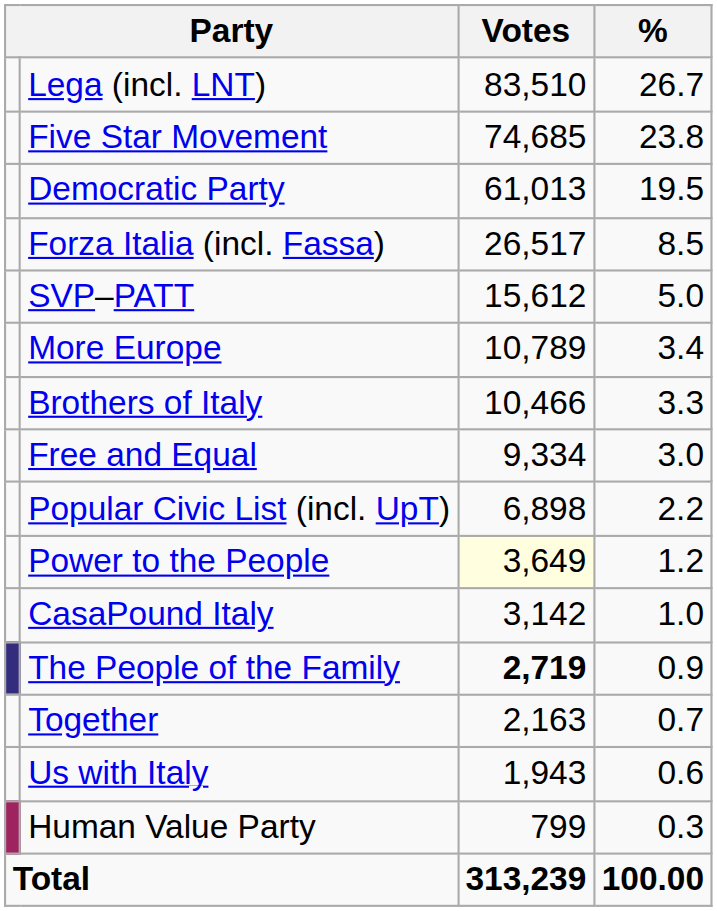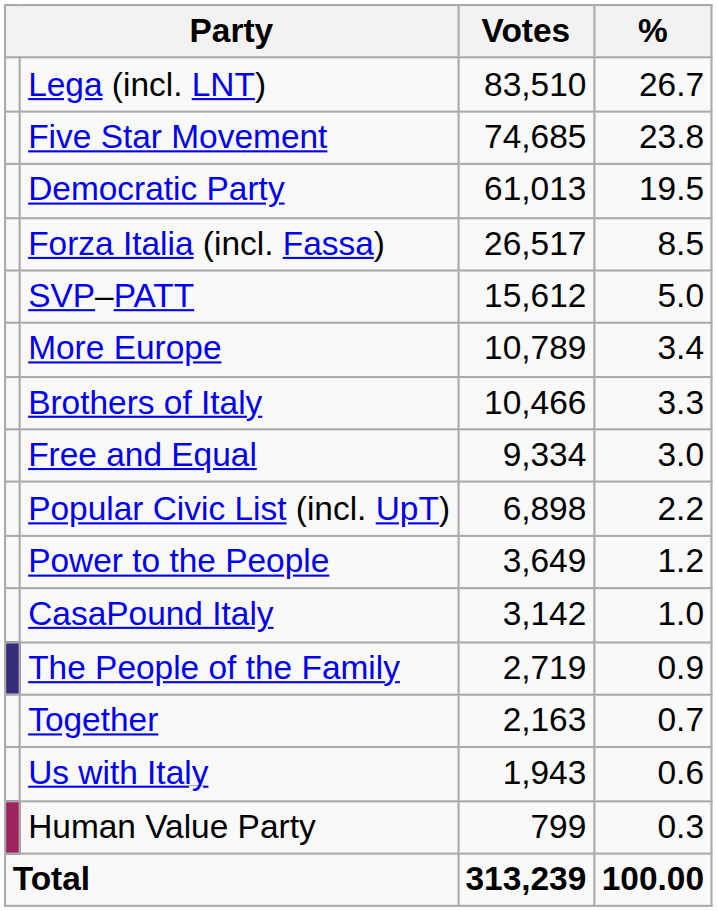(544, 561) lightyellow background -> (544, 561) no background
(544, 667) bold -> (544, 667) normal
